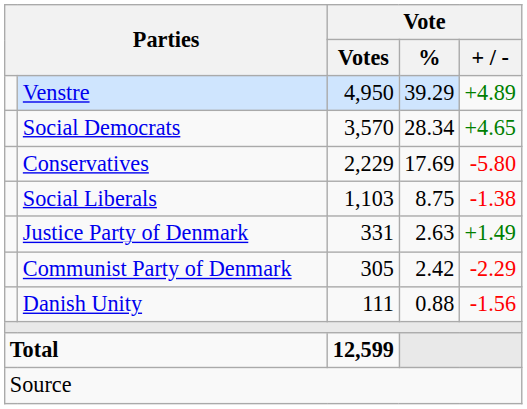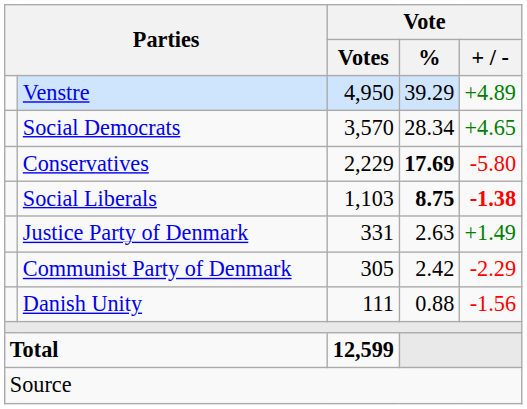(429, 163) normal -> (429, 163) bold
(435, 198) normal -> (435, 198) bold
(493, 198) normal -> (493, 198) bold
